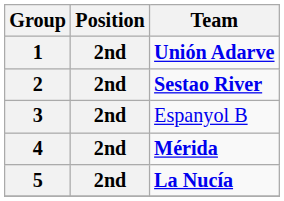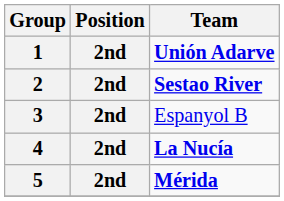(186, 148) Mérida -> (194, 148) La Nucía
(194, 180) La Nucía -> (186, 180) Mérida
